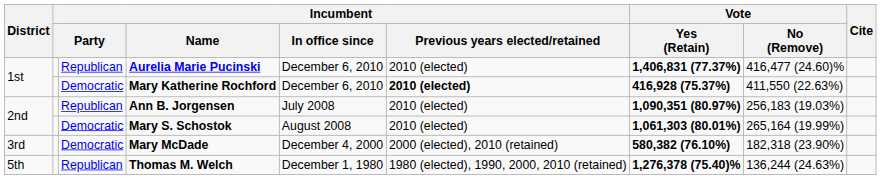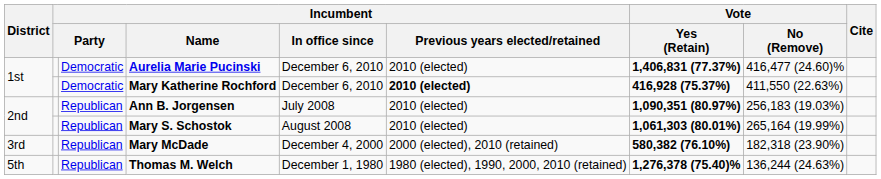(92, 67) Republican -> (92, 67) Democratic
(92, 125) Democratic -> (92, 125) Republican
(92, 145) Democratic -> (92, 145) Republican
